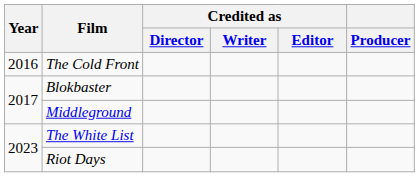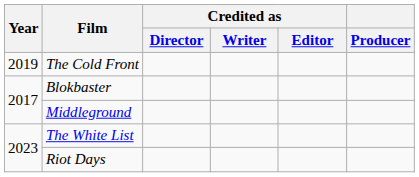(23, 64) 2016 -> (23, 64) 2019
